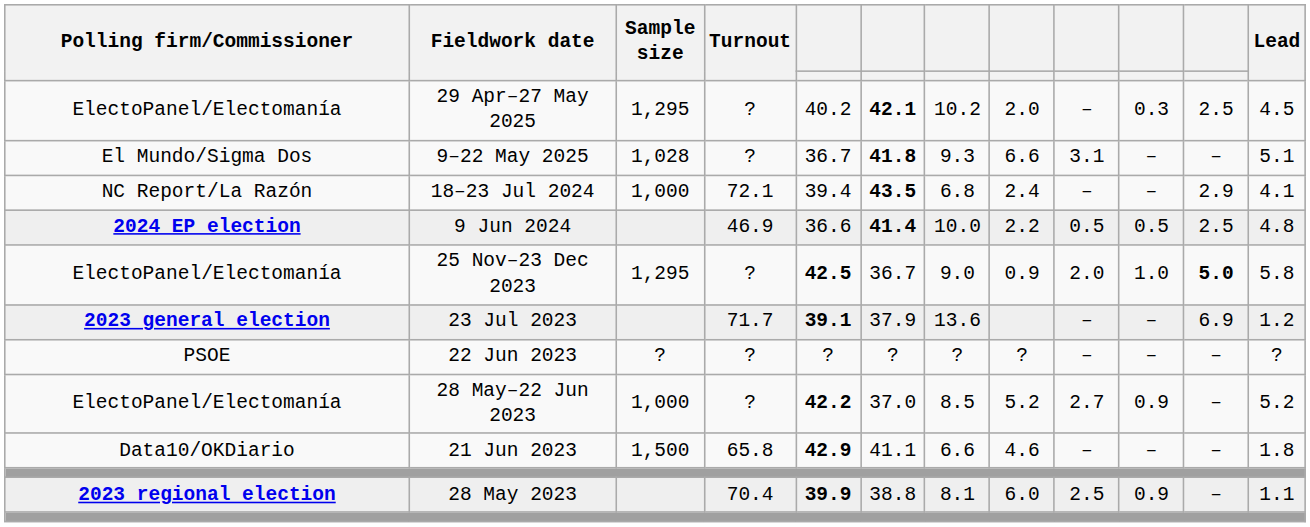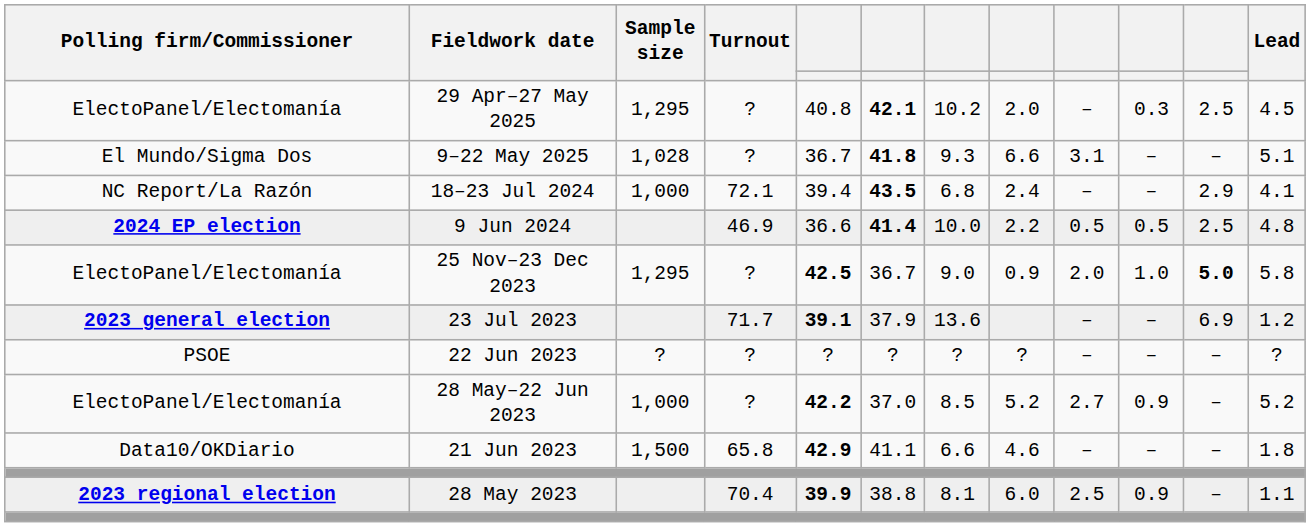(828, 111) 40.2 -> (828, 111) 40.8
